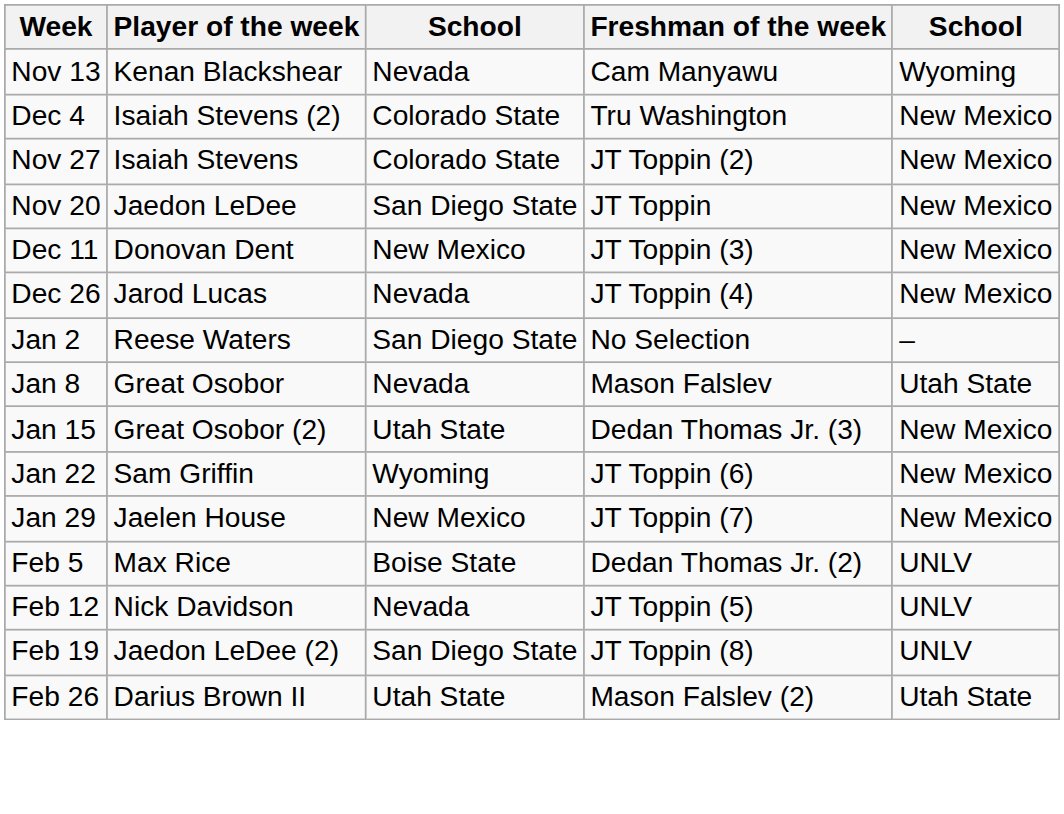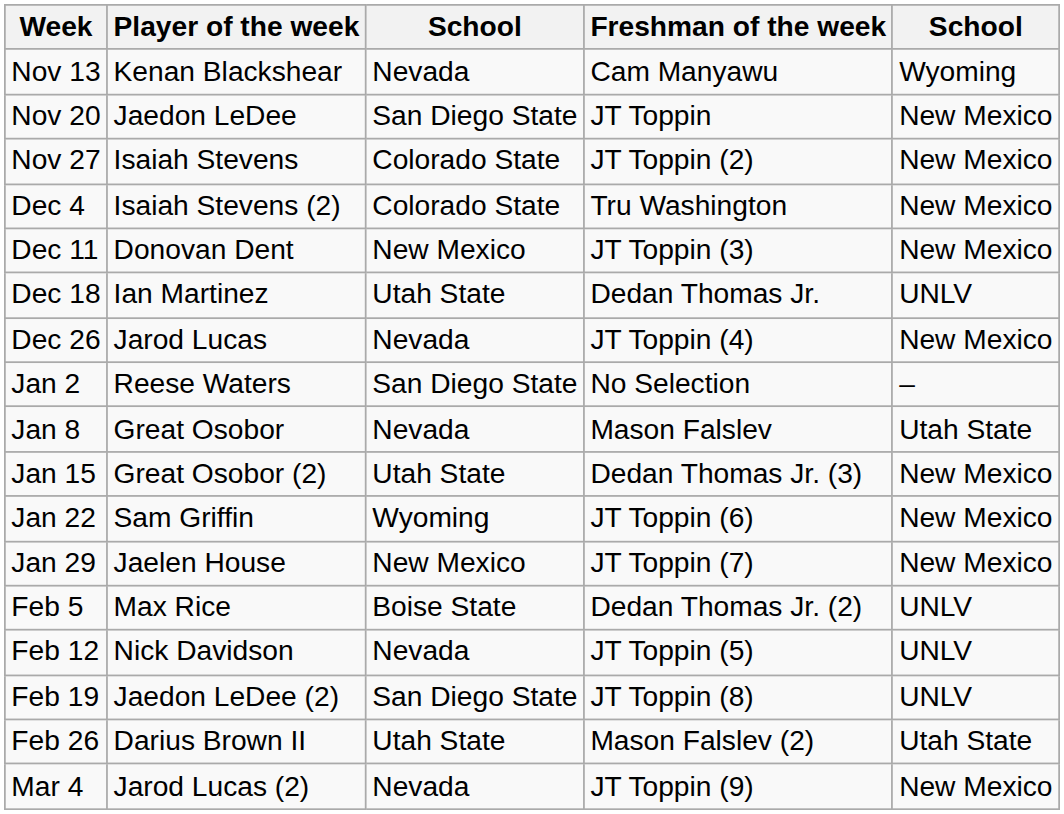rows swapped: (56, 205) <-> (48, 116)
+ row: (56, 294)
+ row: (47, 786)
